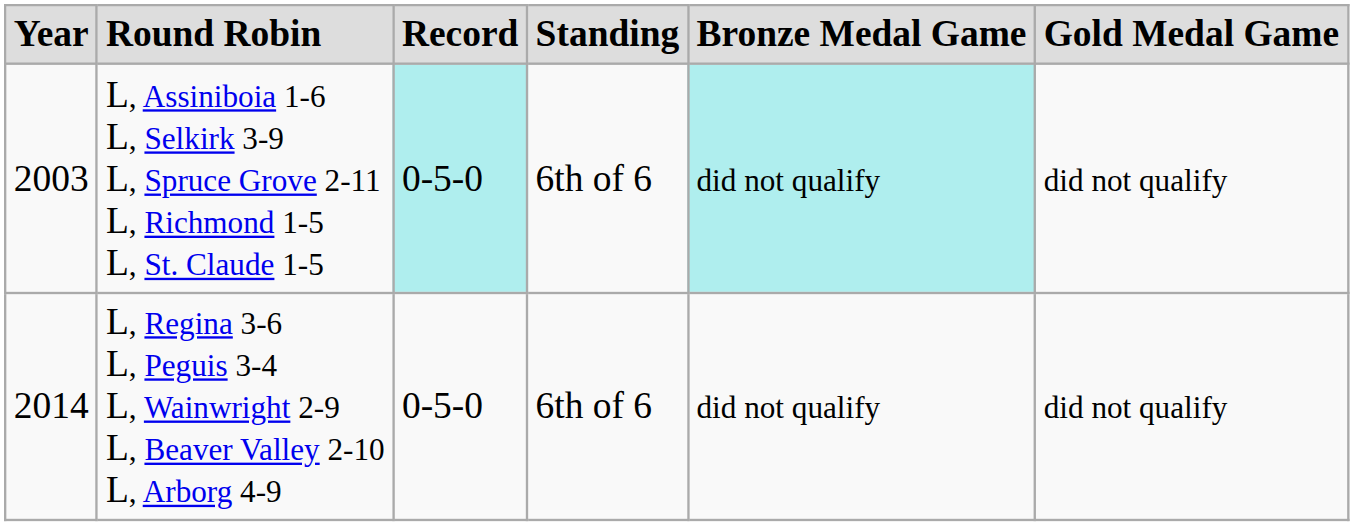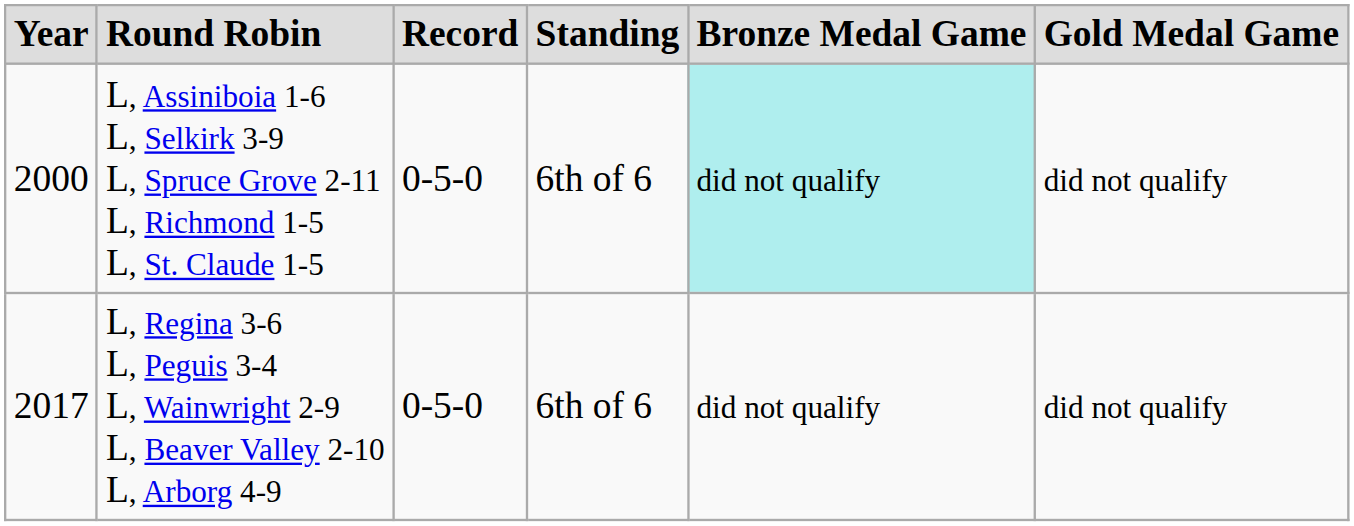(51, 177) 2003 -> (51, 177) 2000
(442, 177) paleturquoise background -> (442, 177) no background
(51, 405) 2014 -> (51, 405) 2017
